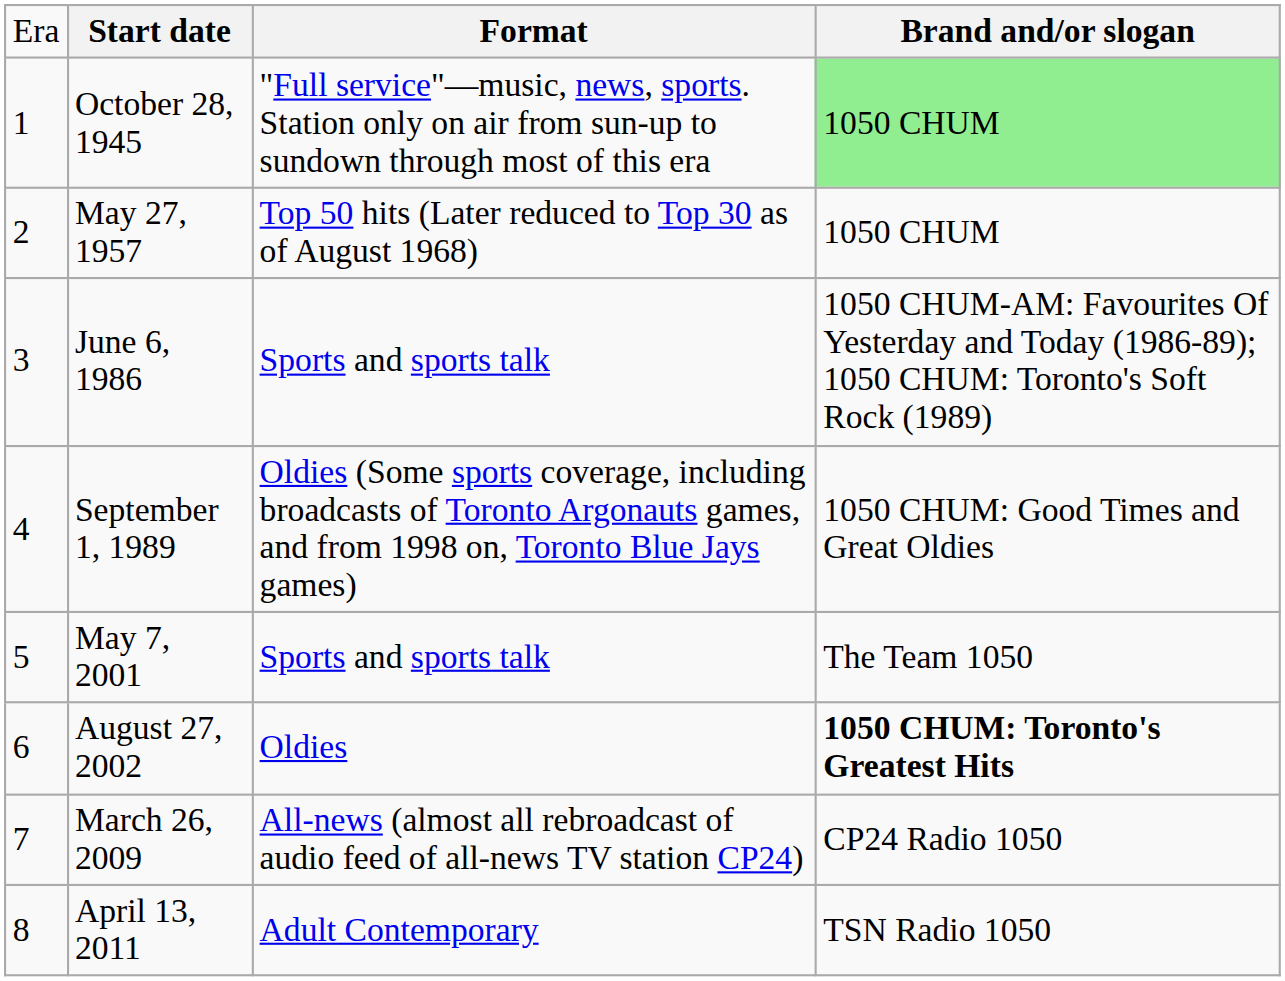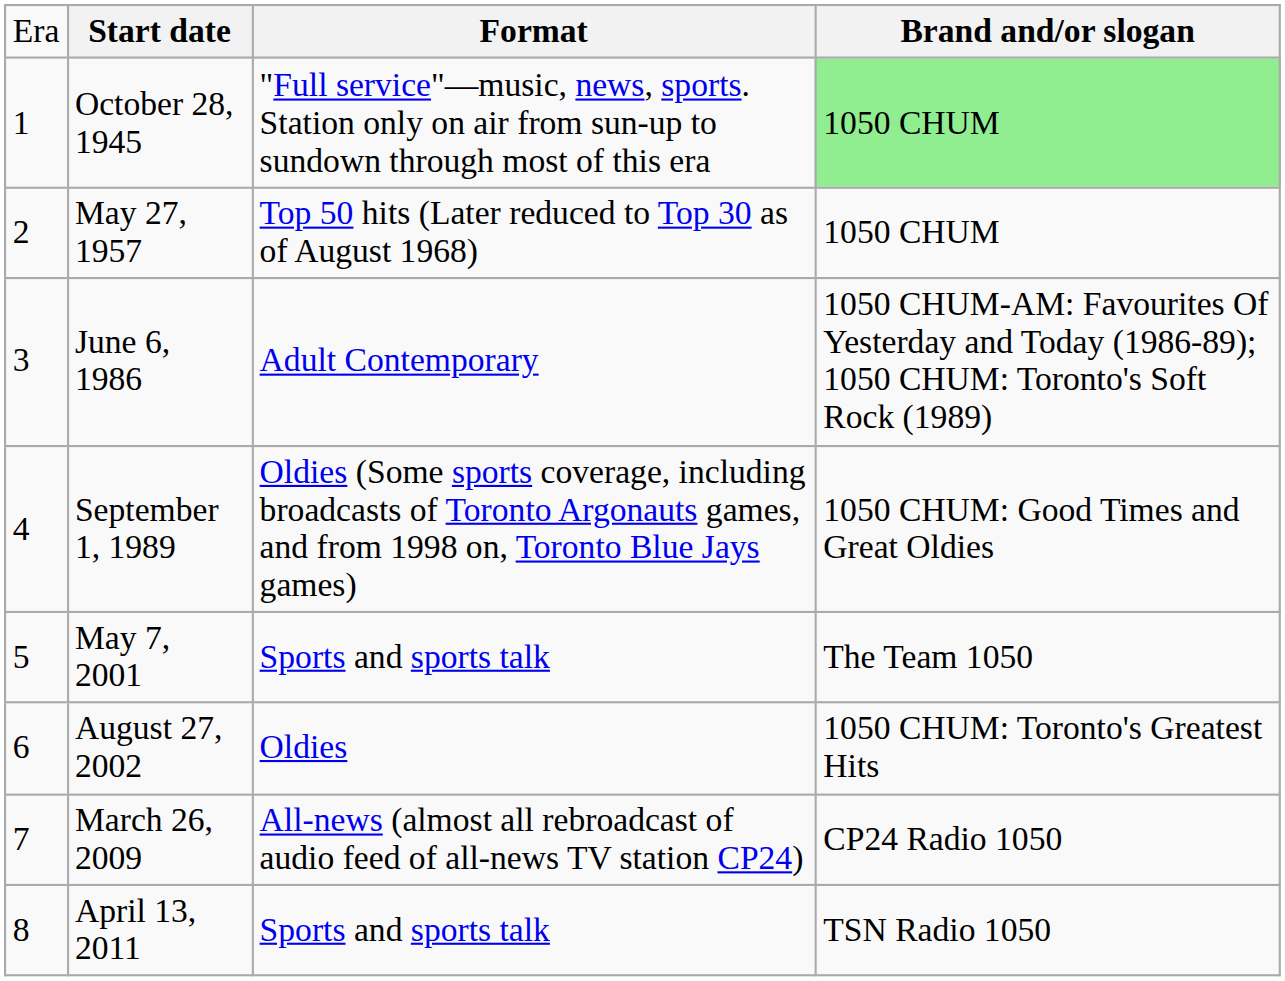(405, 361) Sports and sports talk -> (399, 361) Adult Contemporary
(992, 747) bold -> (1043, 747) normal
(399, 929) Adult Contemporary -> (405, 929) Sports and sports talk
